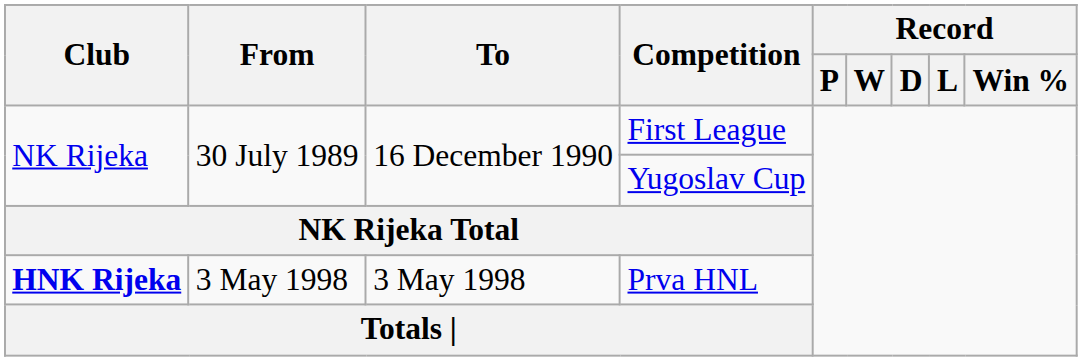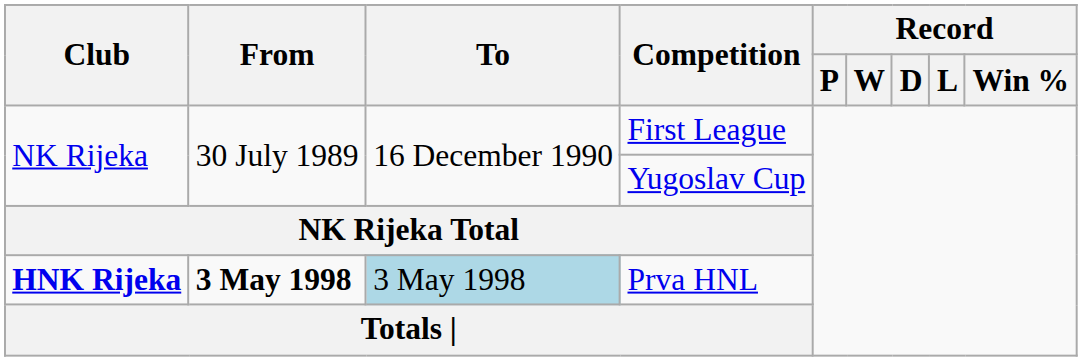(272, 279) normal -> (274, 279) bold
(449, 279) no background -> (449, 279) lightblue background
